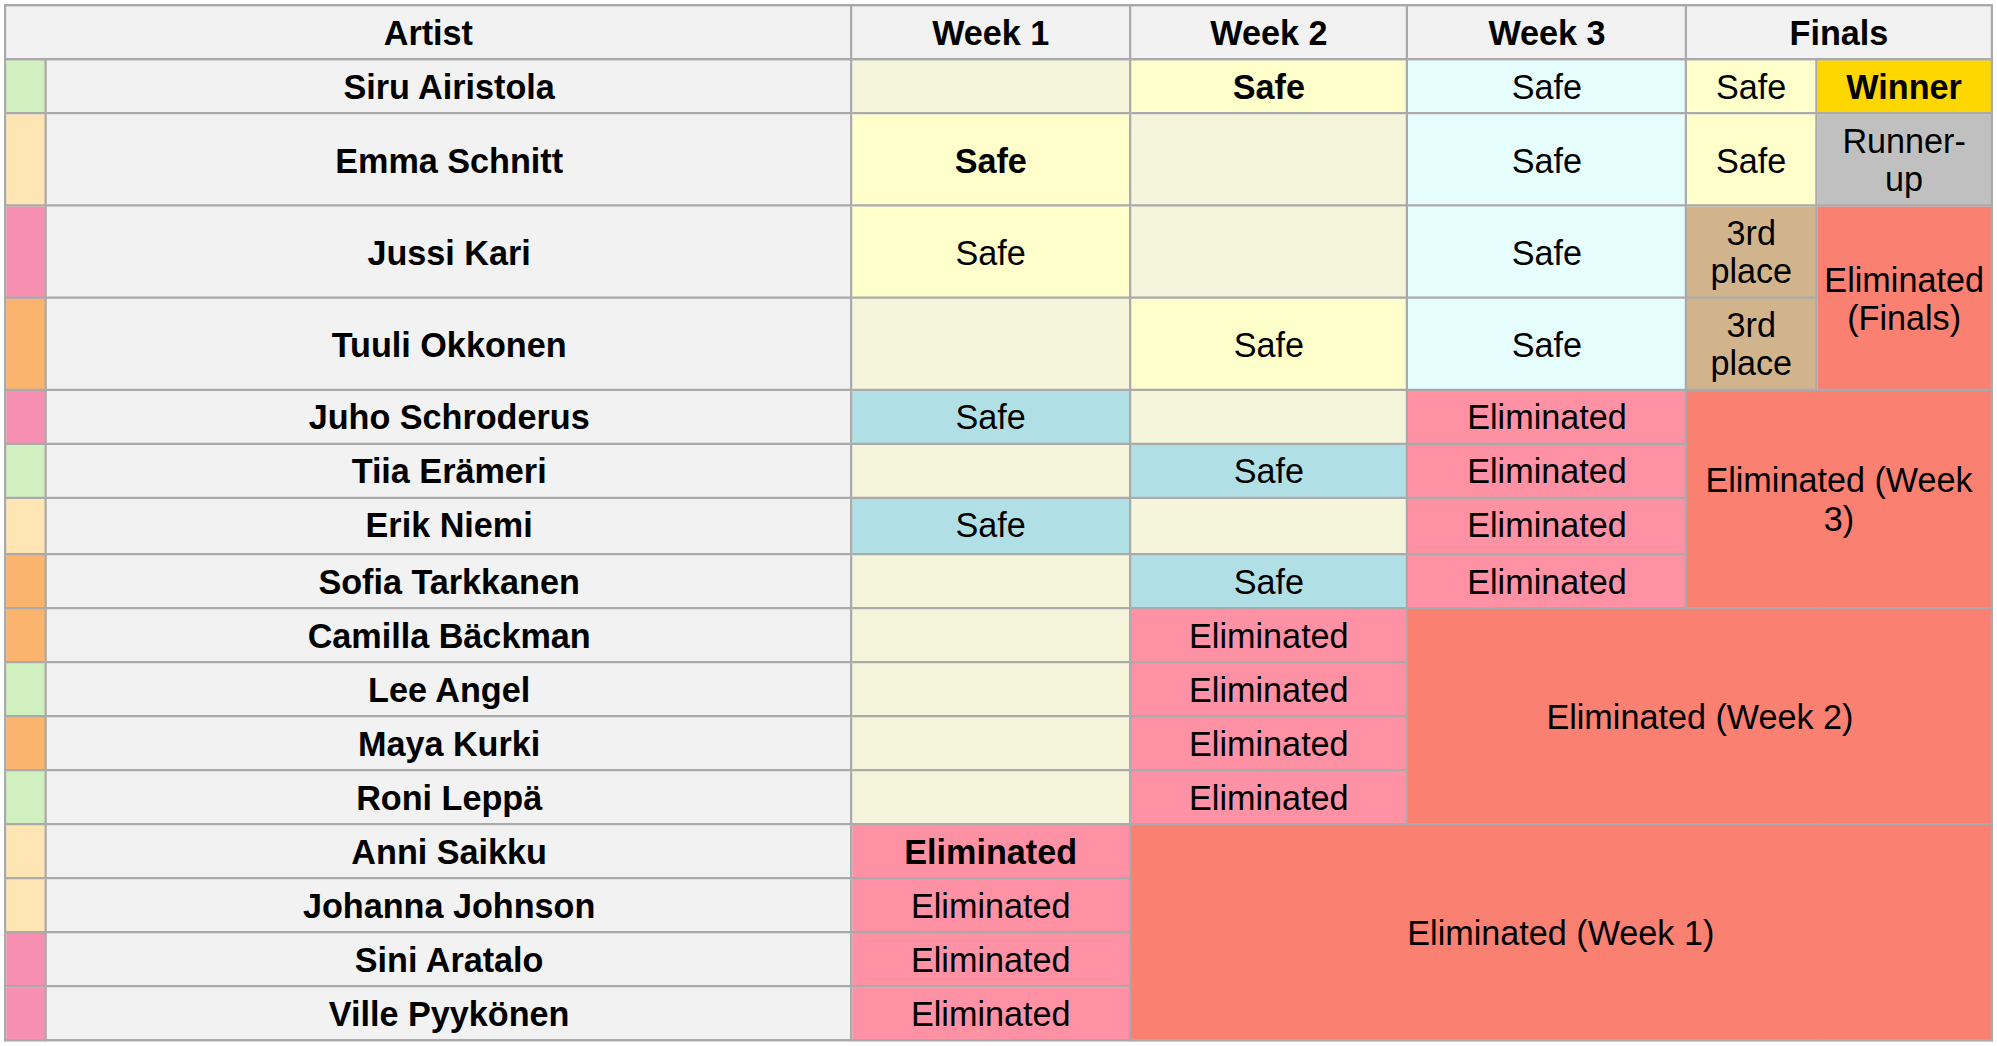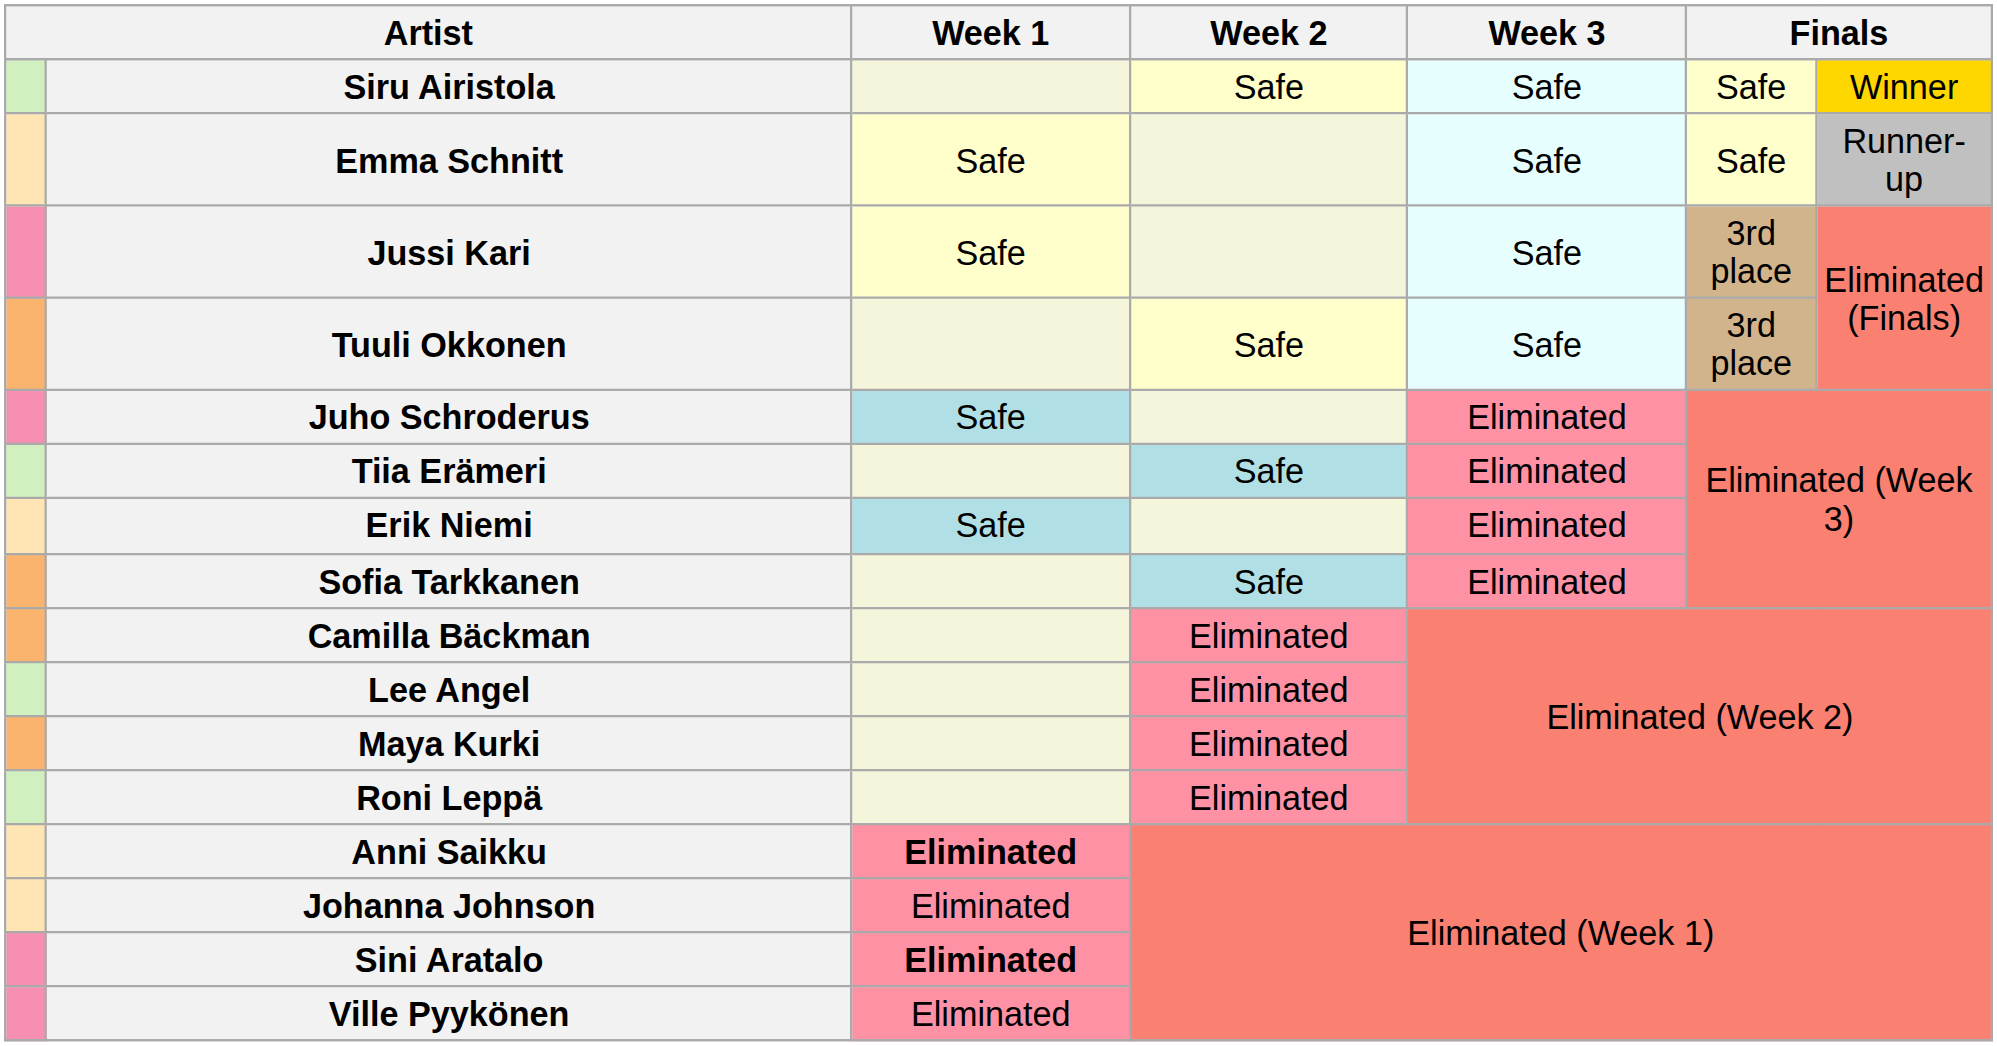(1269, 87) bold -> (1269, 87) normal
(1904, 87) bold -> (1904, 87) normal
(991, 160) bold -> (991, 160) normal
(991, 959) normal -> (991, 959) bold
